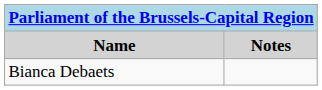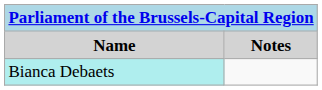(61, 71) no background -> (61, 71) paleturquoise background
